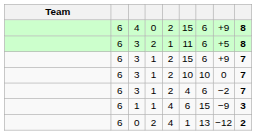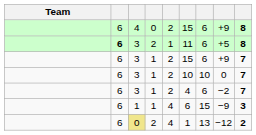(120, 43) normal -> (120, 43) bold
(137, 122) no background -> (137, 122) khaki background
